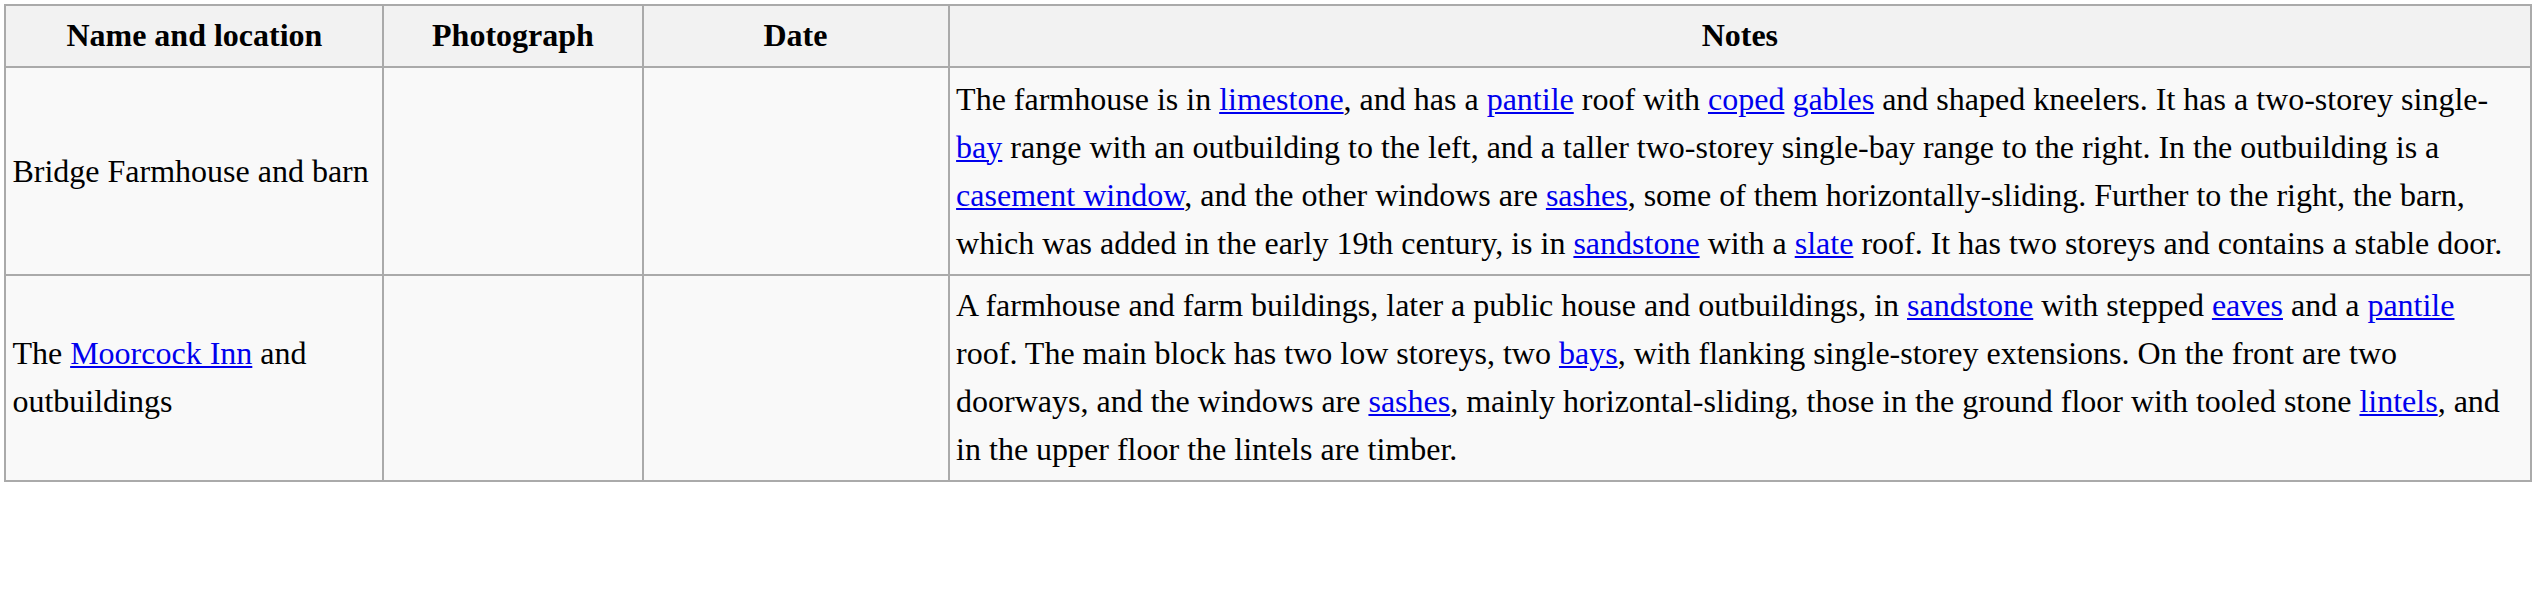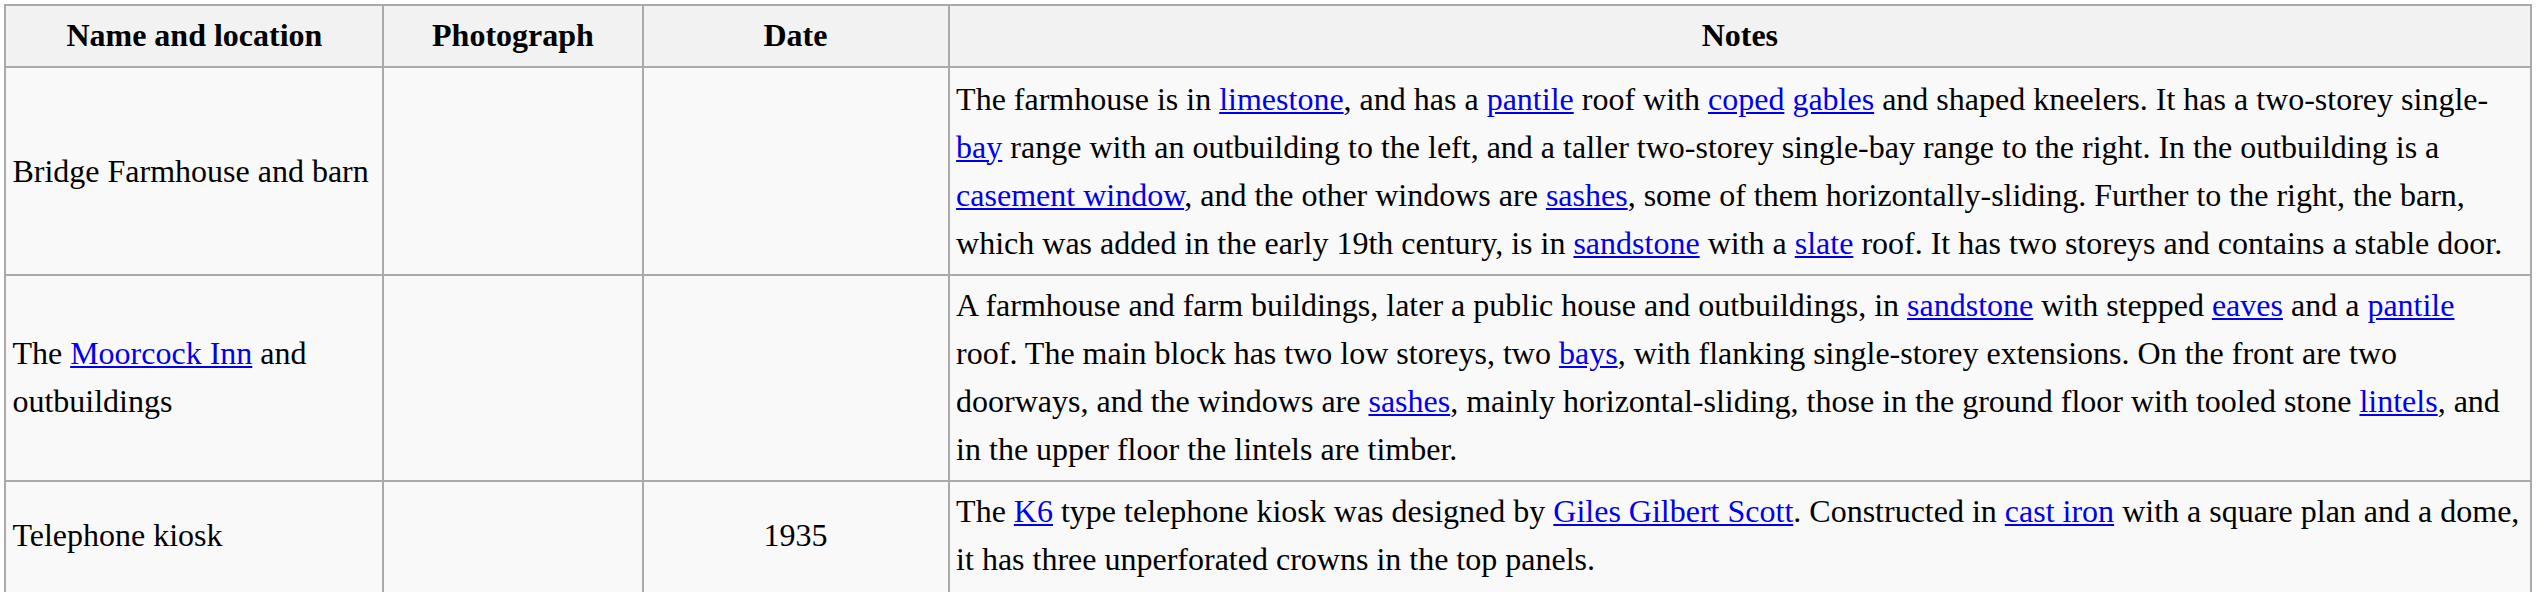+ row: (117, 536)
